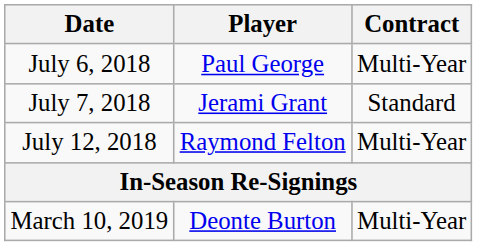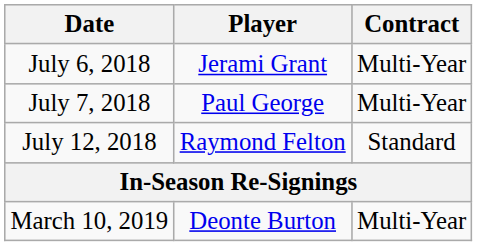(263, 63) Paul George -> (263, 63) Jerami Grant
(263, 102) Jerami Grant -> (263, 102) Paul George
(412, 102) Standard -> (412, 102) Multi-Year
(412, 142) Multi-Year -> (412, 142) Standard
